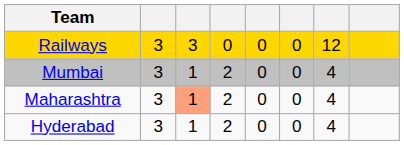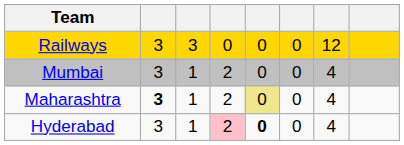(158, 99) normal -> (158, 99) bold
(193, 99) lightsalmon background -> (193, 99) no background
(262, 99) no background -> (262, 99) khaki background
(227, 126) no background -> (227, 126) pink background
(262, 126) normal -> (262, 126) bold
